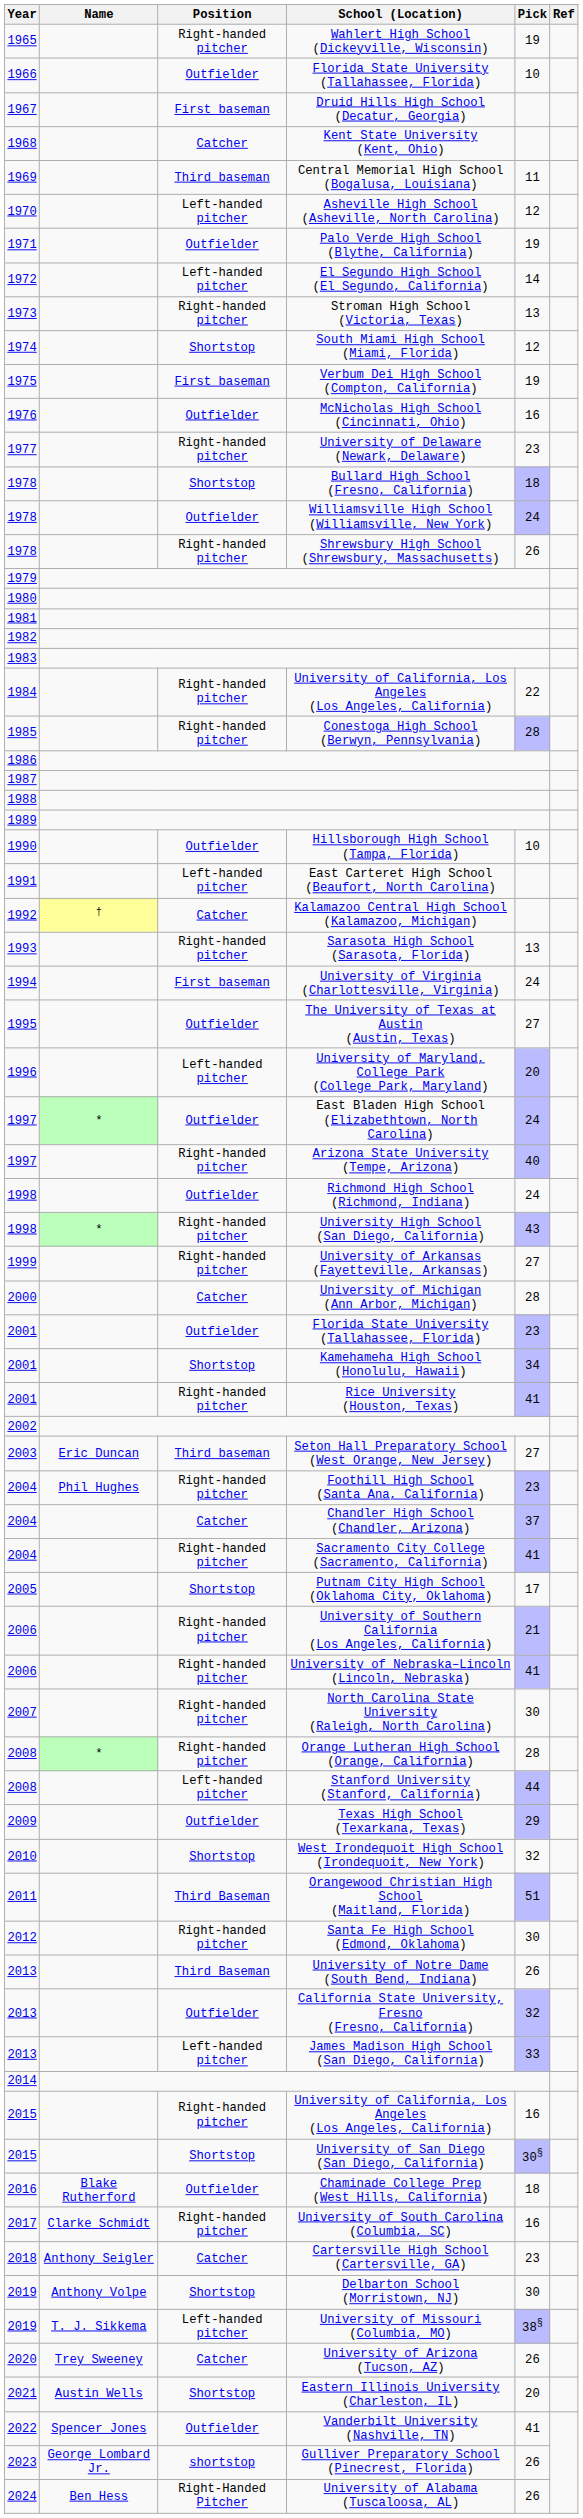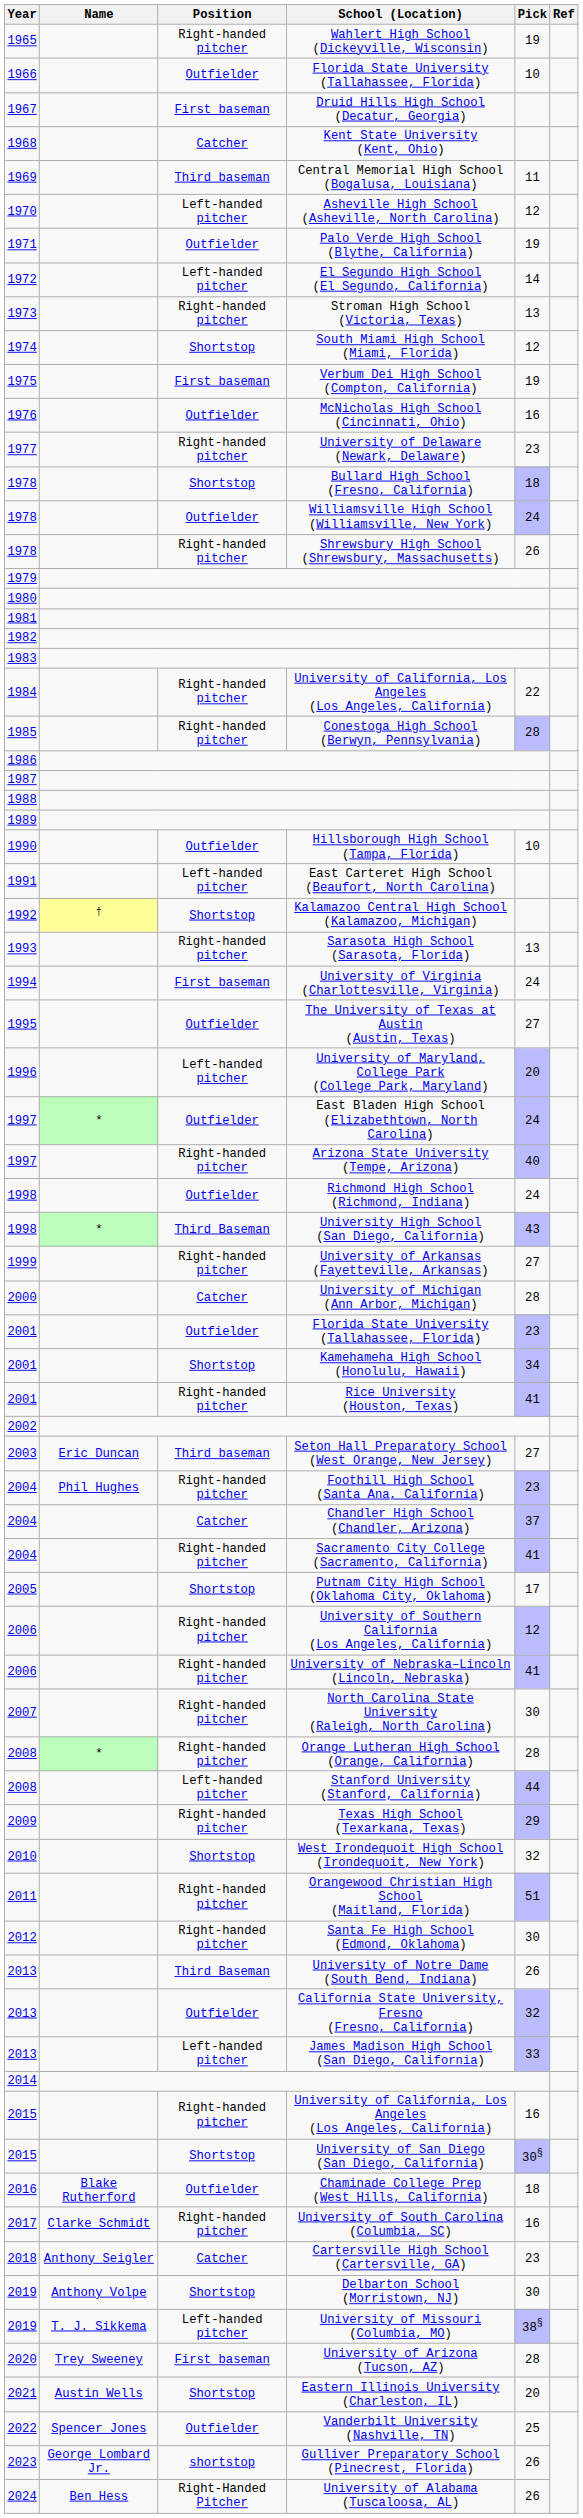(222, 915) Catcher -> (222, 915) Shortstop
(222, 1229) Right-handed pitcher -> (222, 1229) Third Baseman
(532, 1631) 21 -> (532, 1631) 12
(222, 1822) Outfielder -> (222, 1822) Right-handed pitcher
(222, 1897) Third Baseman -> (222, 1897) Right-handed pitcher
(222, 2360) Catcher -> (222, 2360) First baseman
(532, 2360) 26 -> (532, 2360) 28
(532, 2428) 41 -> (532, 2428) 25
